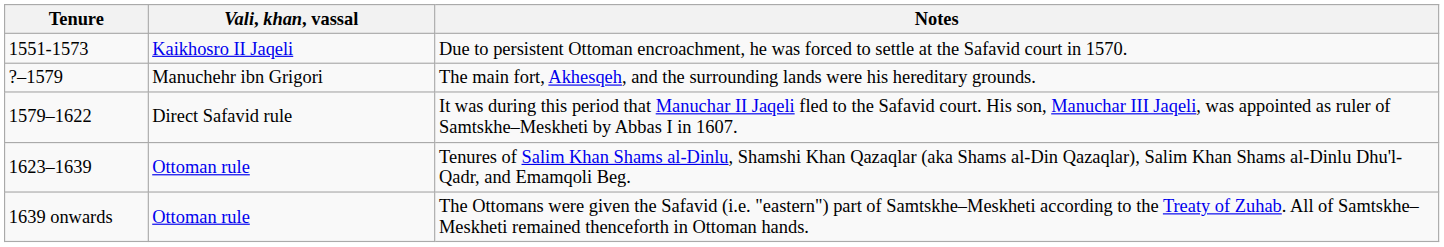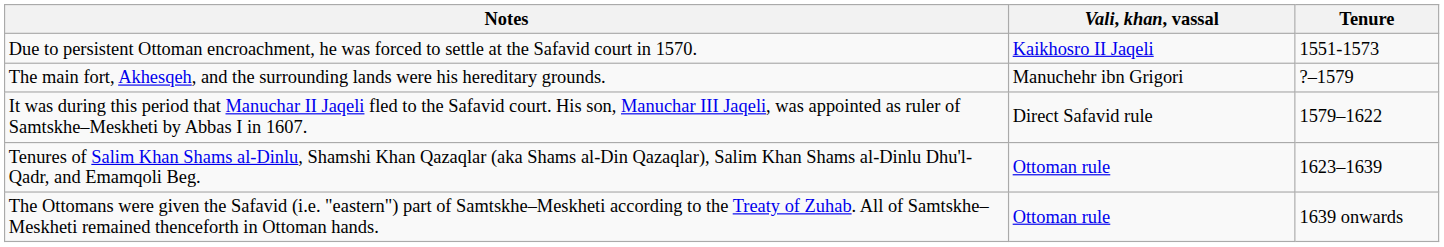columns swapped: (76, 19) <-> (937, 19)
